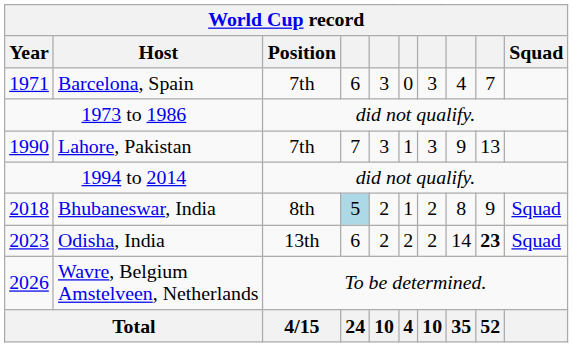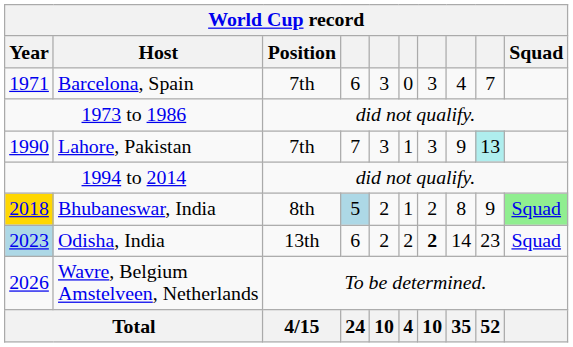(490, 146) no background -> (490, 146) paleturquoise background
(29, 209) no background -> (29, 209) gold background
(536, 209) no background -> (536, 209) lightgreen background
(29, 240) no background -> (29, 240) lightblue background
(432, 240) normal -> (432, 240) bold
(490, 240) bold -> (490, 240) normal
